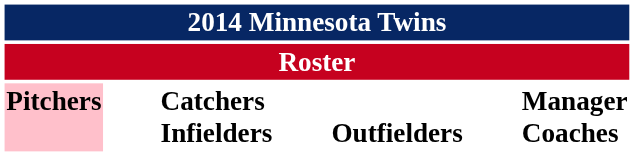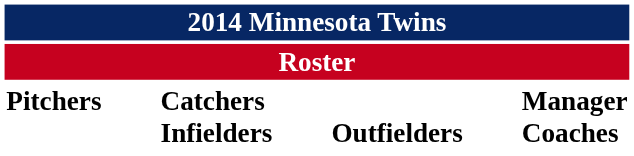(54, 100) pink background -> (54, 100) no background
